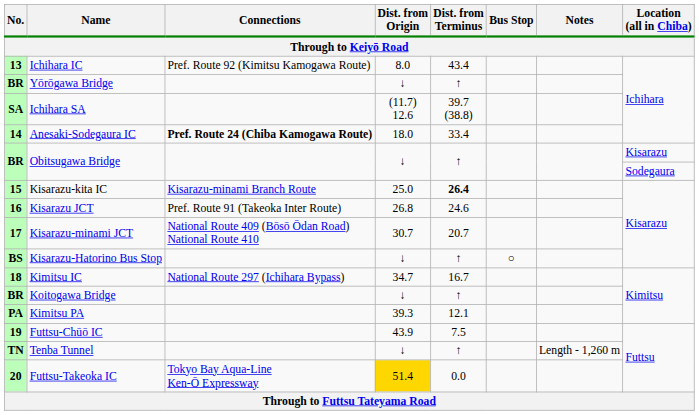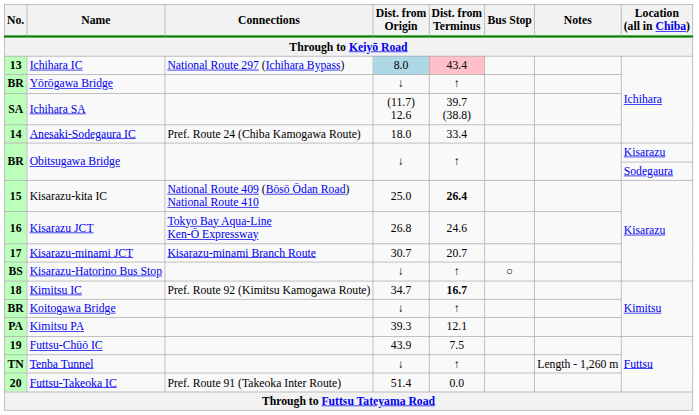(269, 65) Pref. Route 92 (Kimitsu Kamogawa Route) -> (256, 65) National Route 297 (Ichihara Bypass)
(403, 65) no background -> (401, 65) lightblue background
(459, 65) no background -> (457, 65) pink background
(270, 134) bold -> (264, 134) normal
(242, 189) Kisarazu-minami Branch Route -> (258, 196) National Route 409 (Bōsō Ōdan Road) National Route 410
(254, 208) Pref. Route 91 (Takeoka Inter Route) -> (220, 227) Tokyo Bay Aqua-Line Ken-Ō Expressway
(258, 233) National Route 409 (Bōsō Ōdan Road) National Route 410 -> (242, 253) Kisarazu-minami Branch Route
(256, 276) National Route 297 (Ichihara Bypass) -> (269, 290) Pref. Route 92 (Kimitsu Kamogawa Route)
(459, 276) normal -> (457, 290) bold
(220, 376) Tokyo Bay Aqua-Line Ken-Ō Expressway -> (254, 382) Pref. Route 91 (Takeoka Inter Route)
(403, 376) gold background -> (401, 382) no background
